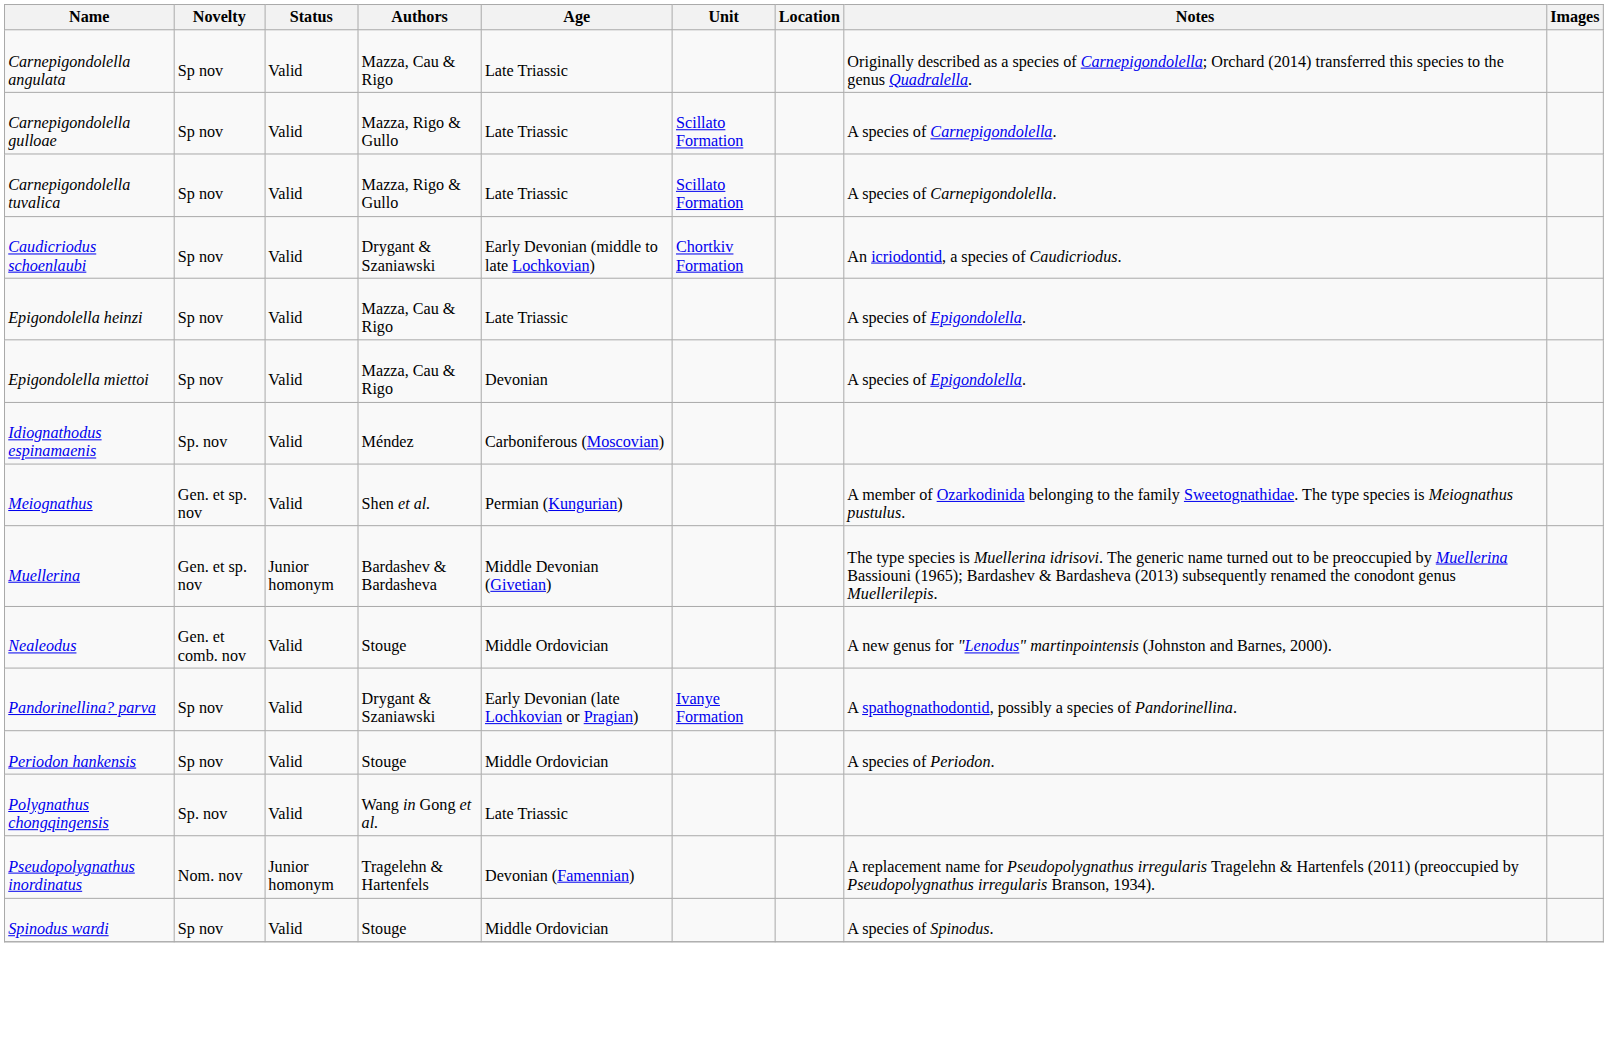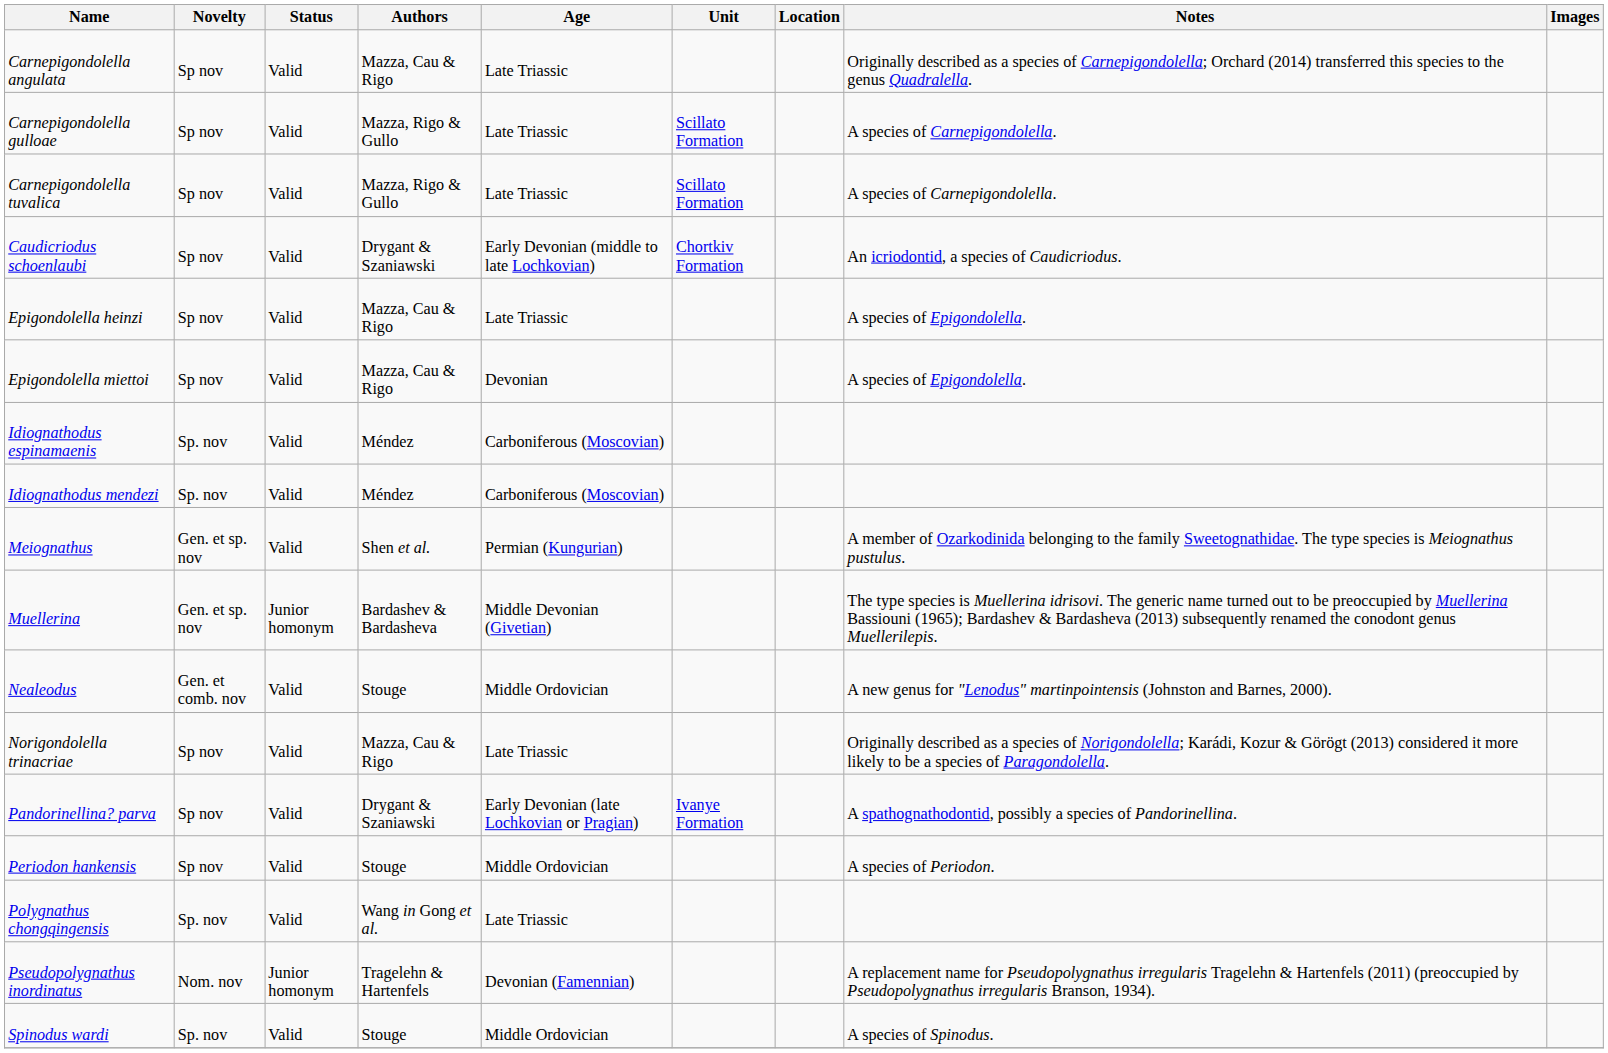+ row: (83, 495)
+ row: (58, 752)
(201, 928) Sp nov -> (203, 1034) Sp. nov
